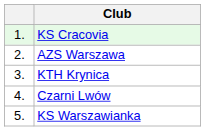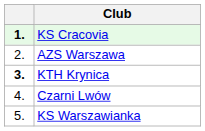(19, 34) normal -> (19, 34) bold
(19, 75) normal -> (19, 75) bold
